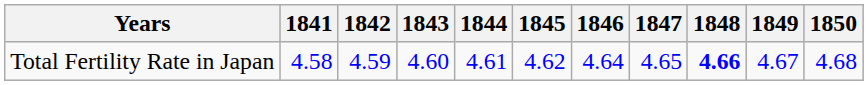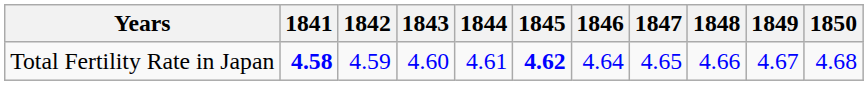(312, 60) normal -> (312, 60) bold
(545, 60) normal -> (545, 60) bold
(720, 60) bold -> (720, 60) normal
